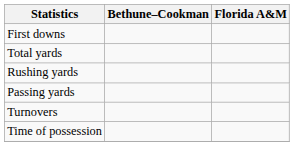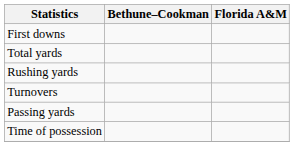rows swapped: (41, 92) <-> (32, 111)
